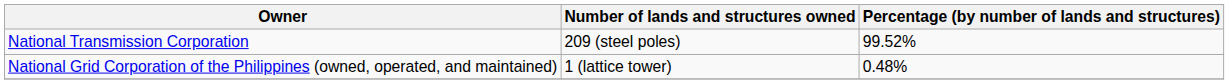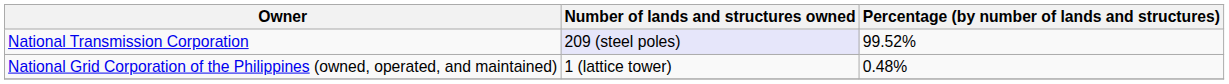(622, 41) no background -> (622, 41) lavender background
